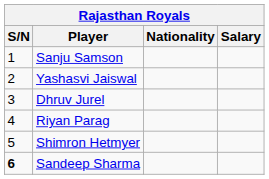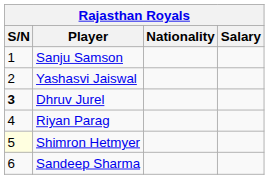(11, 100) normal -> (11, 100) bold
(11, 142) no background -> (11, 142) lightyellow background
(11, 163) bold -> (11, 163) normal
